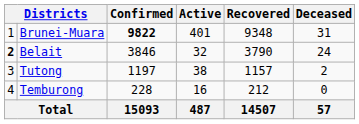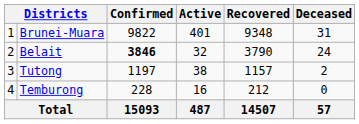(142, 33) bold -> (142, 33) normal
(11, 52) bold -> (11, 52) normal
(142, 52) normal -> (142, 52) bold
